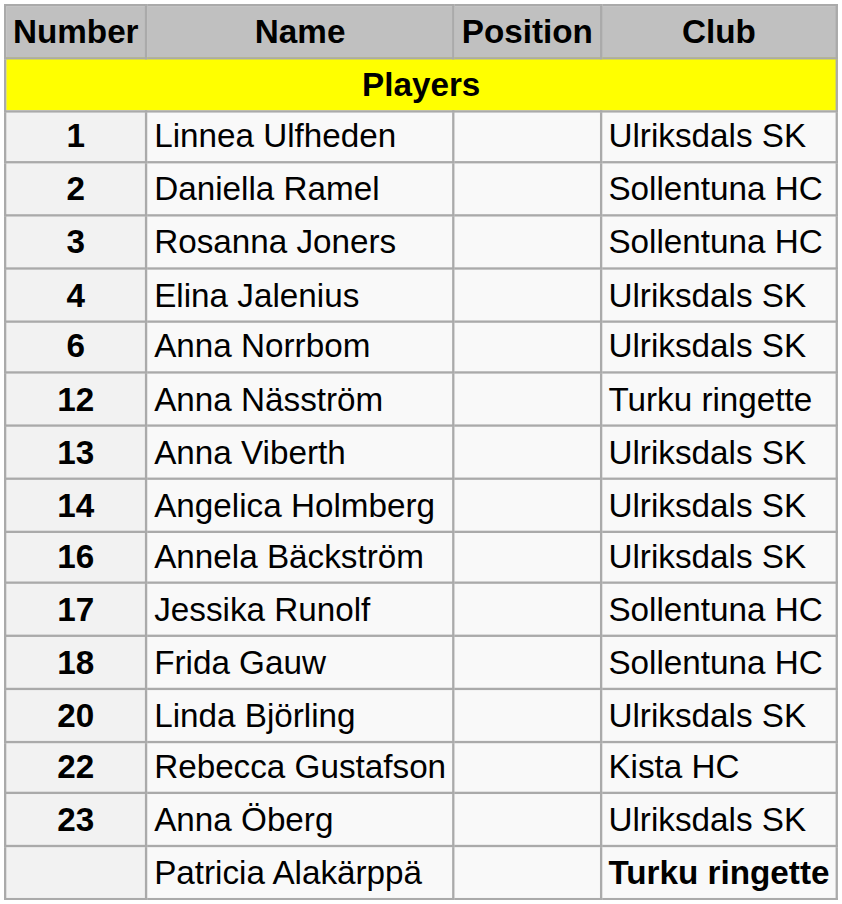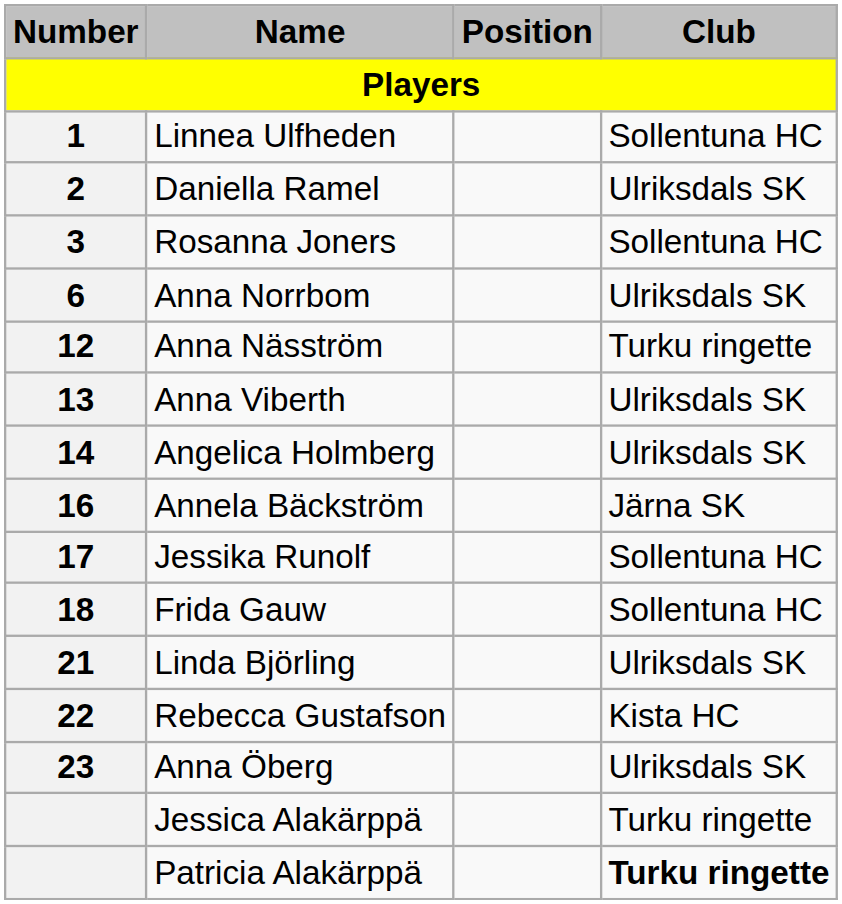(707, 137) Ulriksdals SK -> (716, 137) Sollentuna HC
(716, 189) Sollentuna HC -> (707, 189) Ulriksdals SK
- row: (257, 295)
(707, 557) Ulriksdals SK -> (677, 505) Järna SK
(76, 715) 20 -> (76, 662) 21
+ row: (288, 820)
